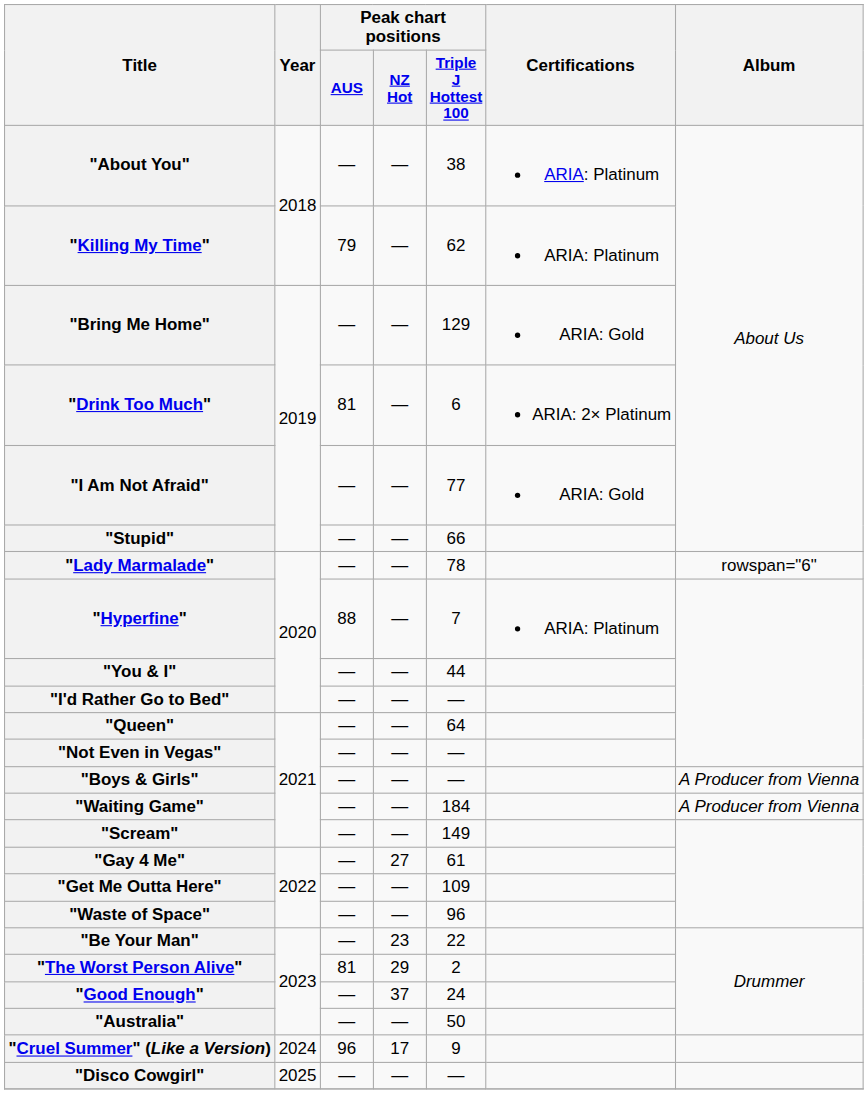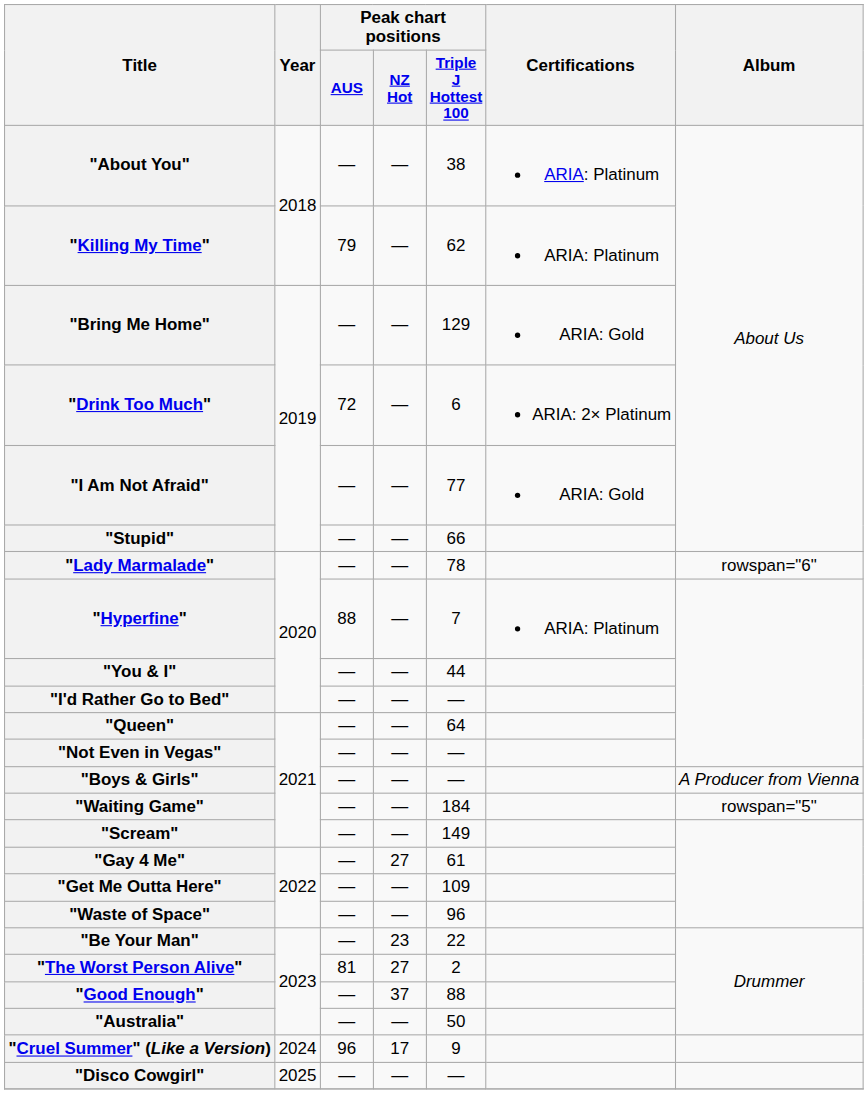(347, 405) 81 -> (347, 405) 72
(769, 806) A Producer from Vienna -> (769, 806) rowspan="5"
(400, 967) 29 -> (400, 967) 27
(456, 994) 24 -> (456, 994) 88
